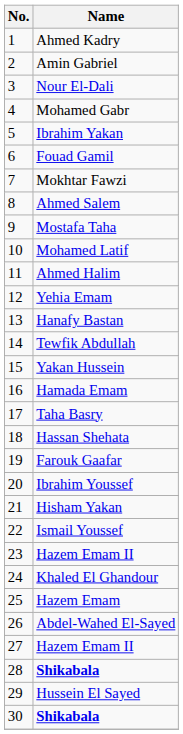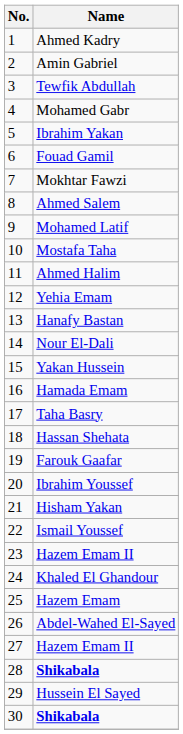(75, 86) Nour El-Dali -> (86, 86) Tewfik Abdullah
(76, 226) Mostafa Taha -> (82, 226) Mohamed Latif
(82, 250) Mohamed Latif -> (76, 250) Mostafa Taha
(86, 343) Tewfik Abdullah -> (75, 343) Nour El-Dali
